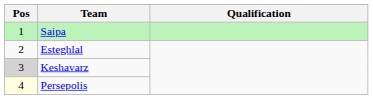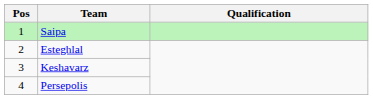(21, 67) lightgrey background -> (21, 67) no background
(21, 85) lightyellow background -> (21, 85) no background
